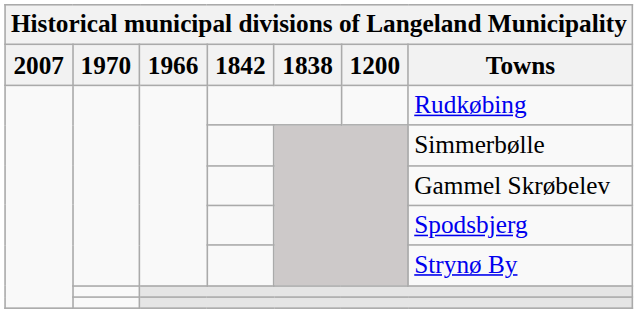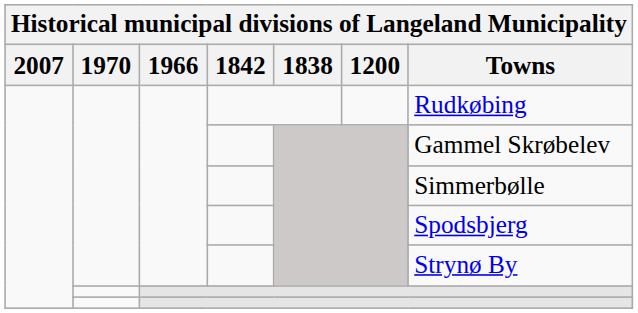(480, 144) Simmerbølle -> (512, 144) Gammel Skrøbelev
(512, 184) Gammel Skrøbelev -> (480, 184) Simmerbølle
